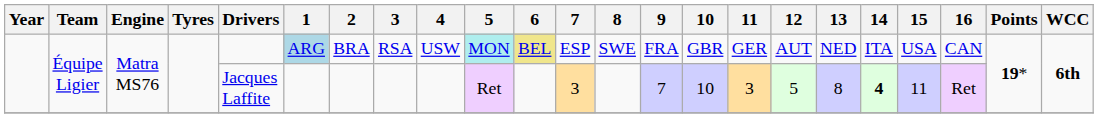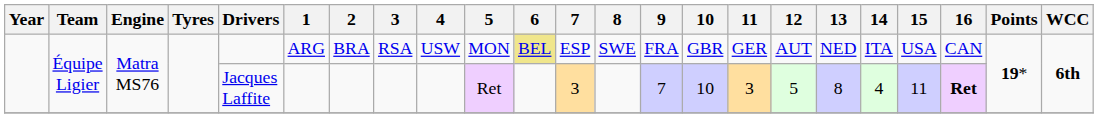(306, 48) lightblue background -> (306, 48) no background
(489, 48) paleturquoise background -> (489, 48) no background
(879, 88) bold -> (879, 88) normal
(964, 88) normal -> (964, 88) bold
